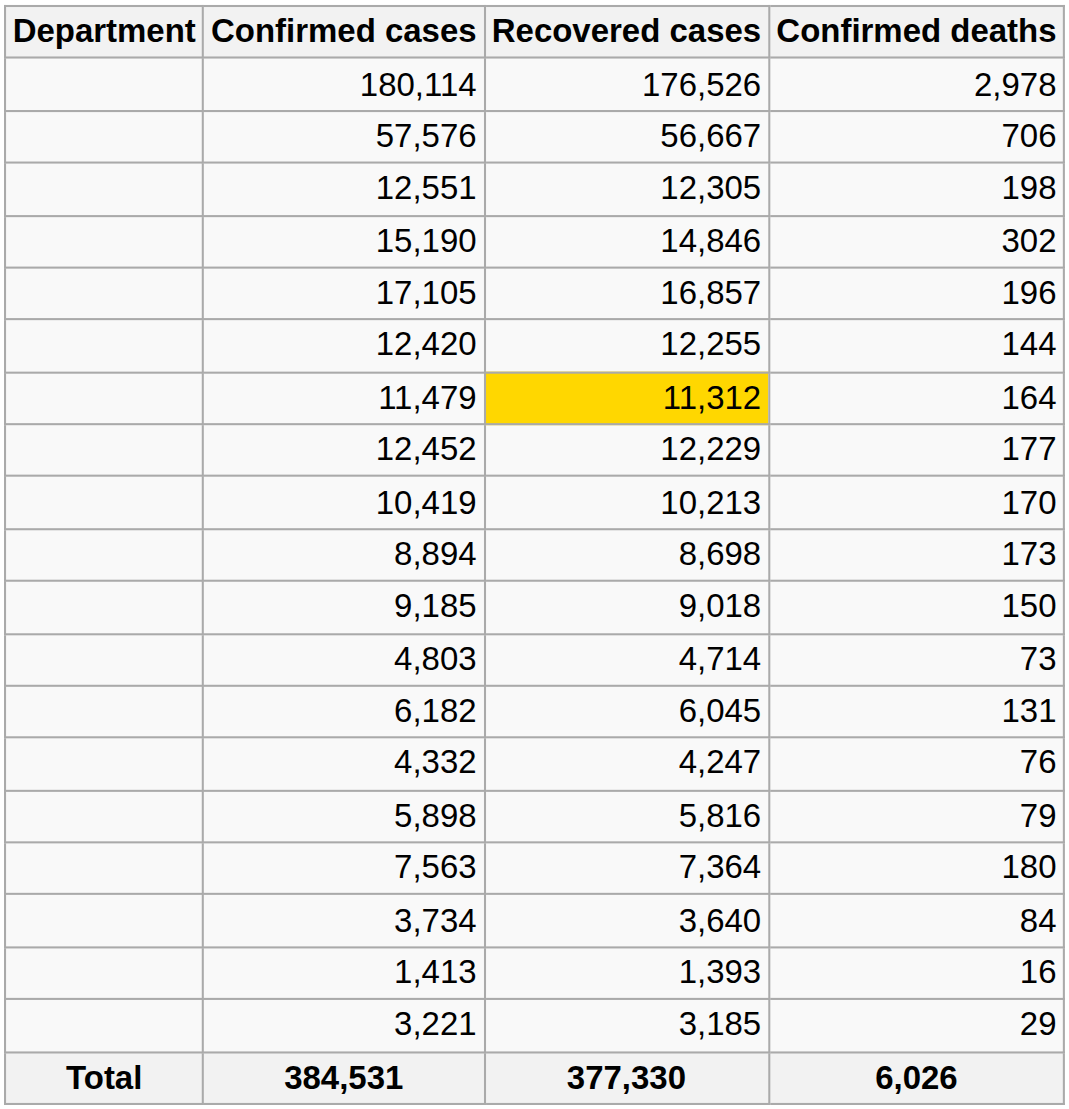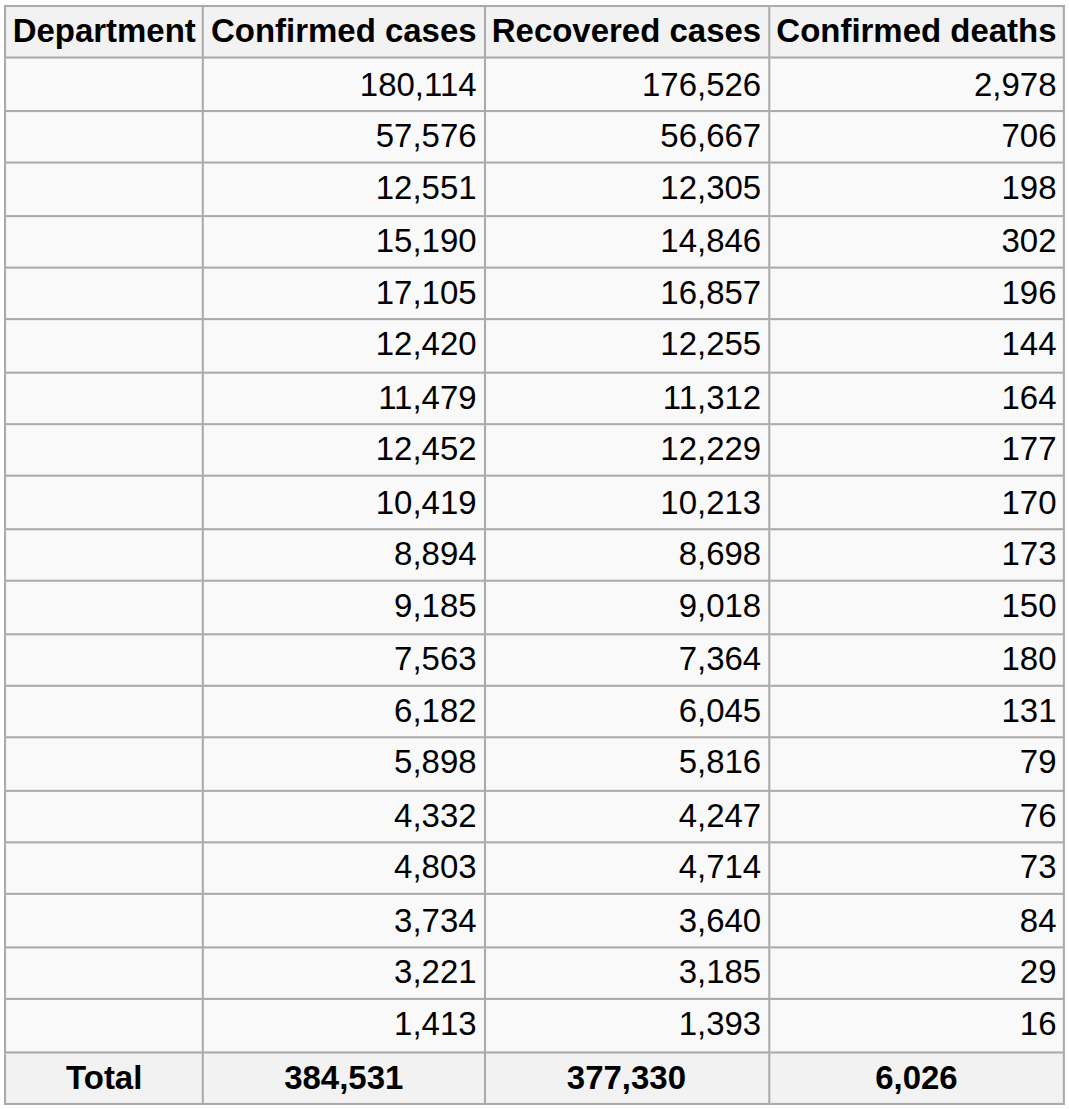(712, 397) gold background -> (712, 397) no background
rows swapped: (435, 867) <-> (435, 658)
rows swapped: (435, 815) <-> (435, 763)
rows swapped: (435, 1024) <-> (435, 972)
